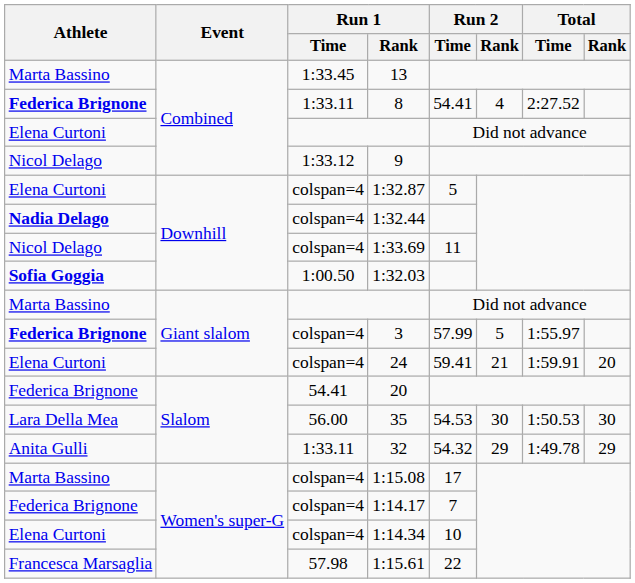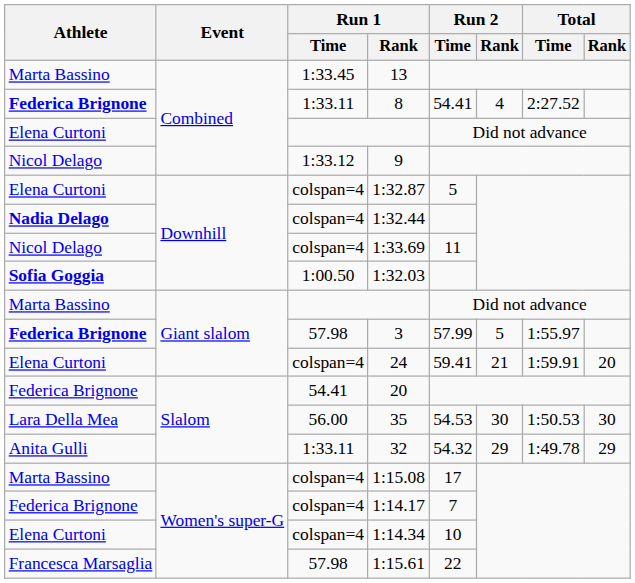(328, 333) colspan=4 -> (328, 333) 57.98
